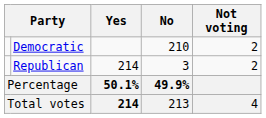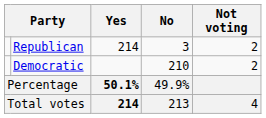rows swapped: (48, 66) <-> (48, 47)
(172, 85) bold -> (172, 85) normal
